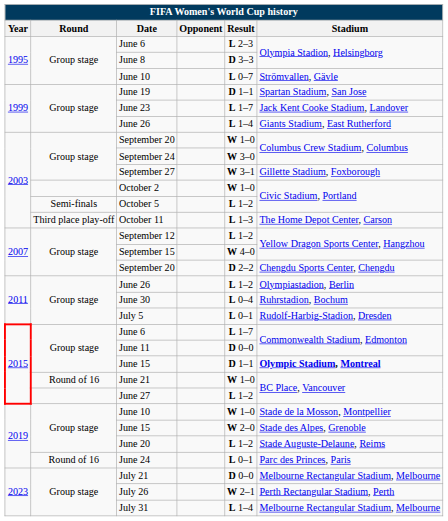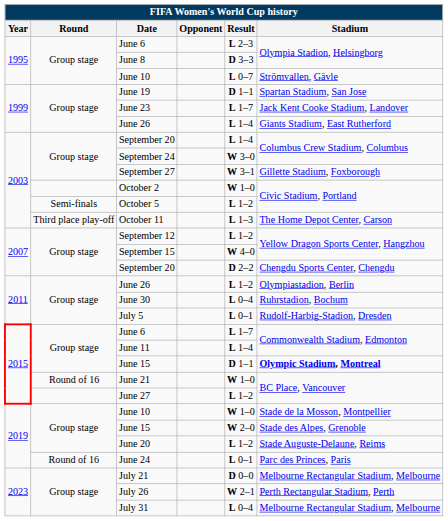(241, 140) W 1–0 -> (241, 140) L 1–4
(241, 348) D 0–0 -> (241, 348) L 1–4
(241, 508) L 1–4 -> (241, 508) L 0–4
